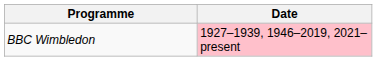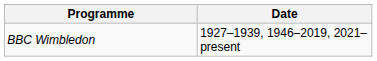(284, 39) pink background -> (284, 39) no background
